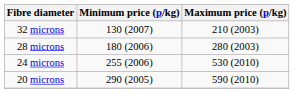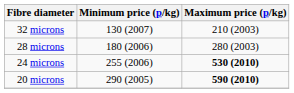(235, 63) normal -> (235, 63) bold
(235, 79) normal -> (235, 79) bold
